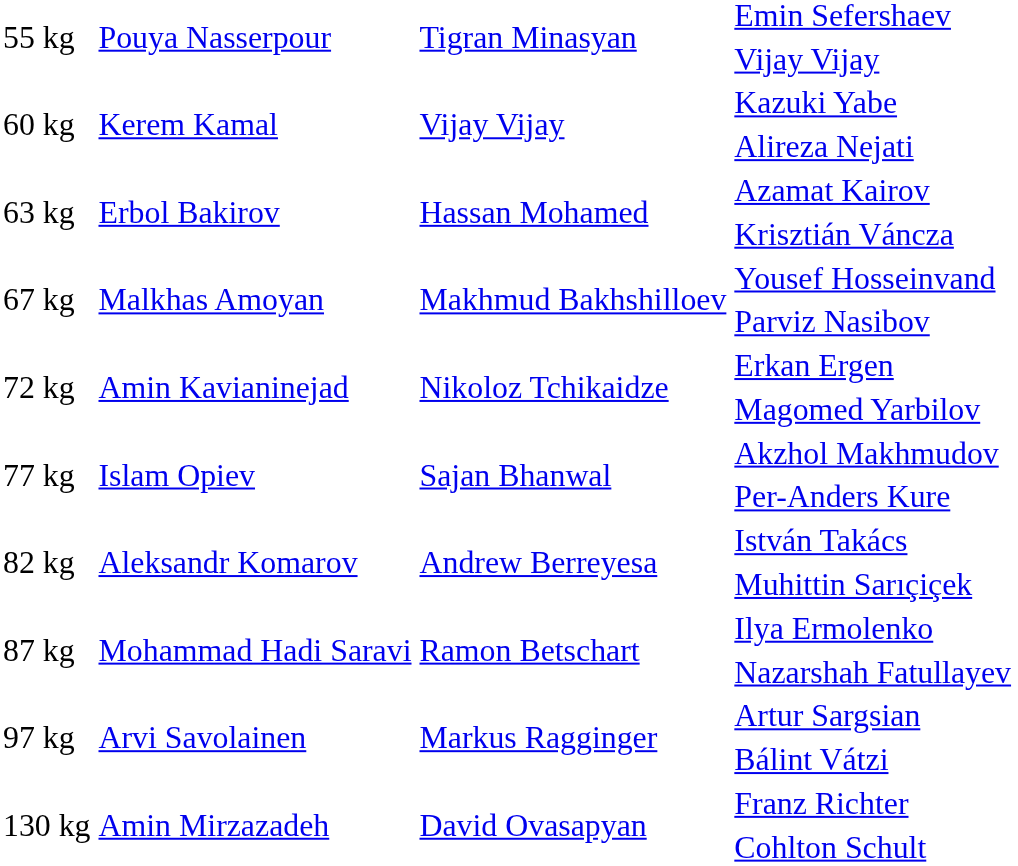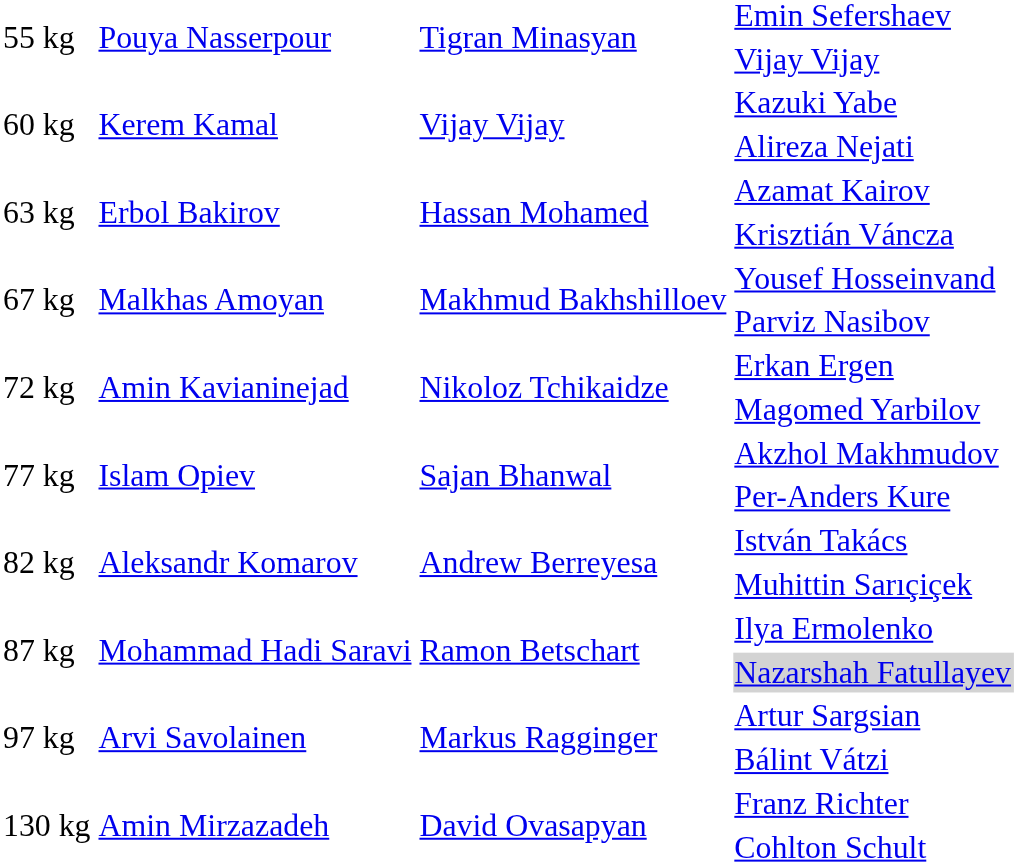(873, 672) no background -> (873, 672) lightgrey background
